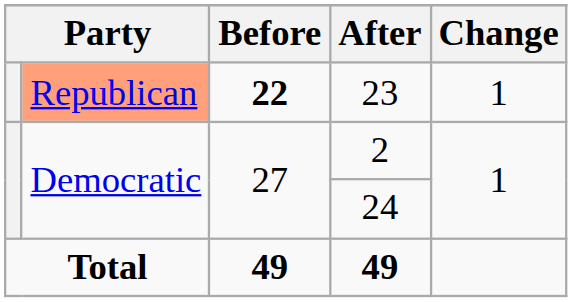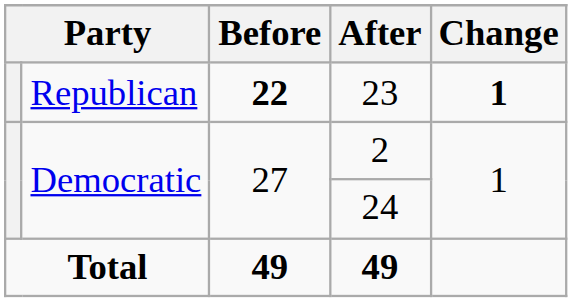(114, 91) lightsalmon background -> (114, 91) no background
(499, 91) normal -> (499, 91) bold
